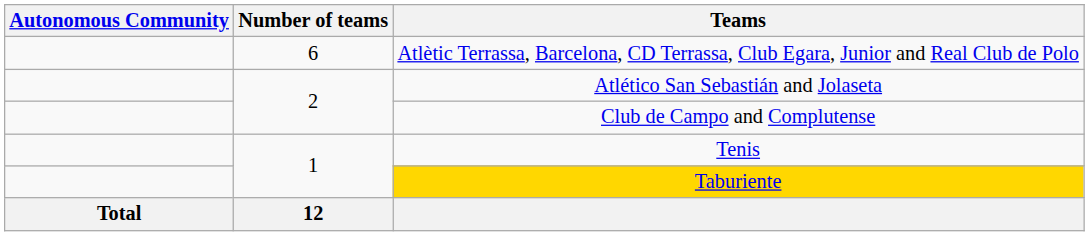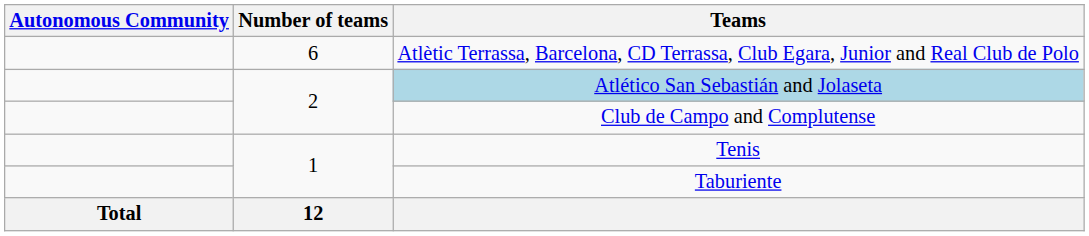(738, 85) no background -> (738, 85) lightblue background
(738, 181) gold background -> (738, 181) no background
